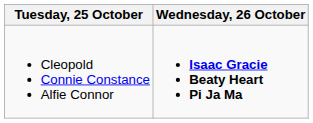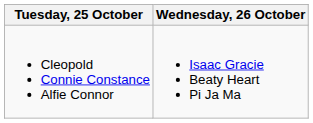(231, 79) bold -> (231, 79) normal
